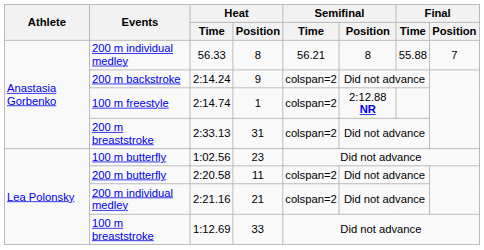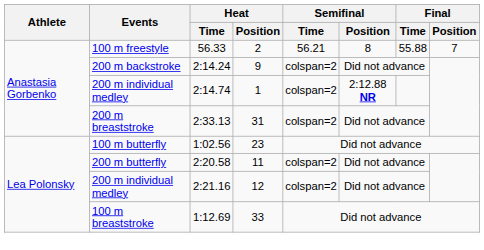(133, 55) 200 m individual medley -> (130, 49) 100 m freestyle
(258, 55) 8 -> (258, 49) 2
(130, 103) 100 m freestyle -> (133, 91) 200 m individual medley
(258, 199) 21 -> (258, 187) 12
